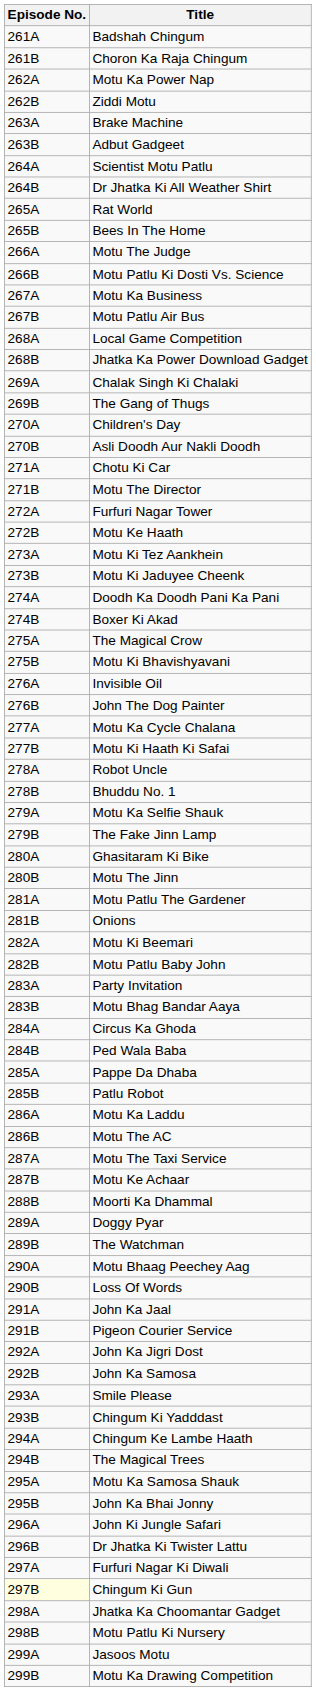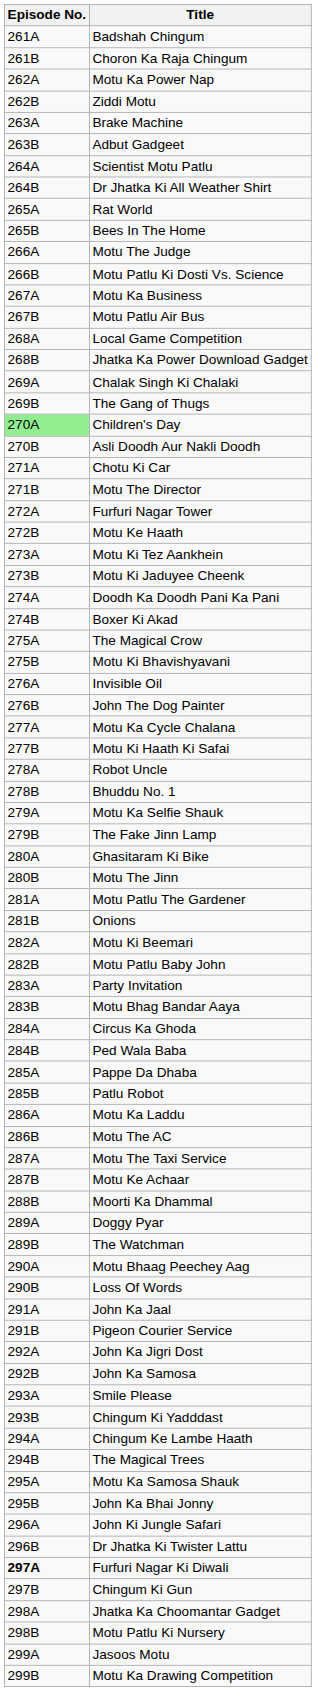(23, 425) no background -> (23, 425) lightgreen background
(23, 1568) normal -> (24, 1568) bold
(23, 1589) lightyellow background -> (23, 1589) no background
